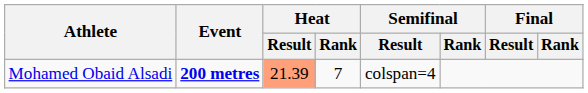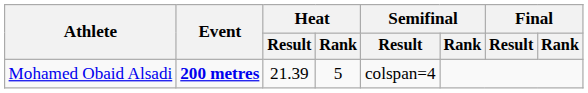(289, 74) lightsalmon background -> (289, 74) no background
(338, 74) 7 -> (338, 74) 5
